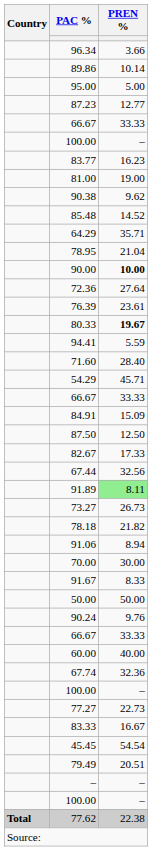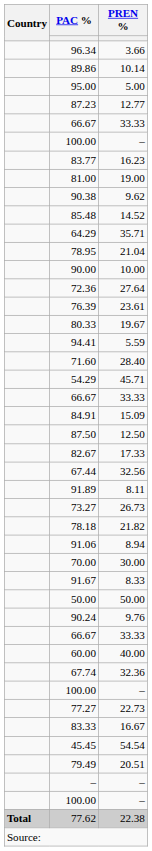(132, 269) bold -> (132, 269) normal
(132, 324) bold -> (132, 324) normal
(135, 489) lightgreen background -> (135, 489) no background
